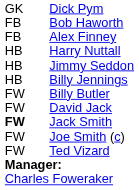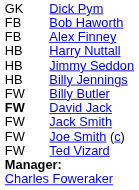(15, 108) normal -> (15, 108) bold
(15, 122) bold -> (15, 122) normal
